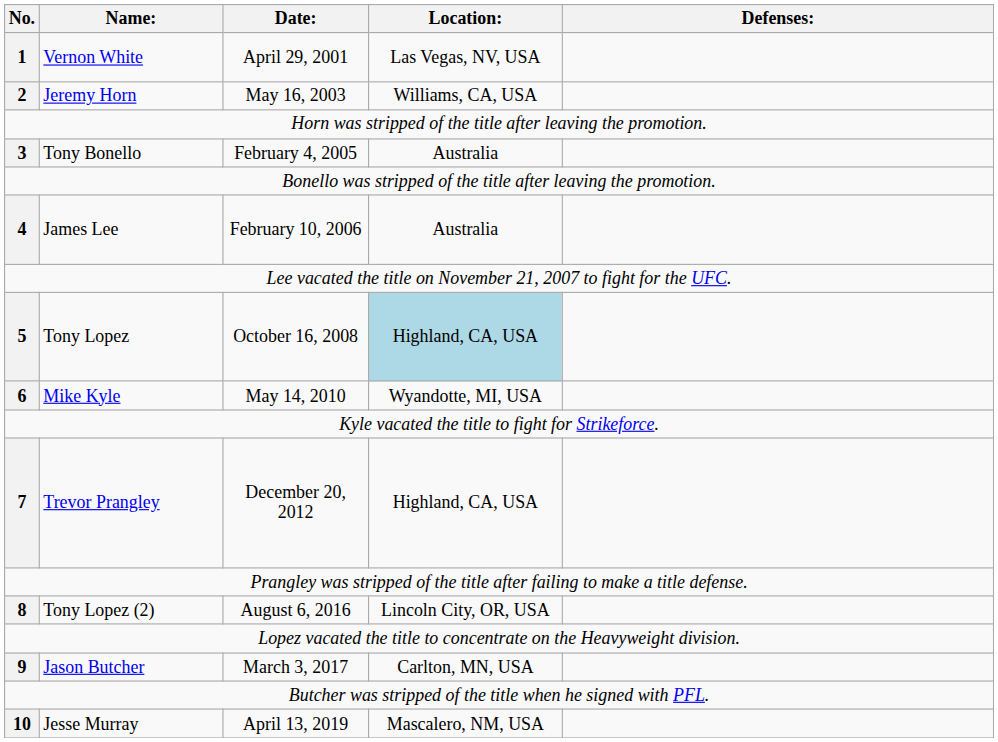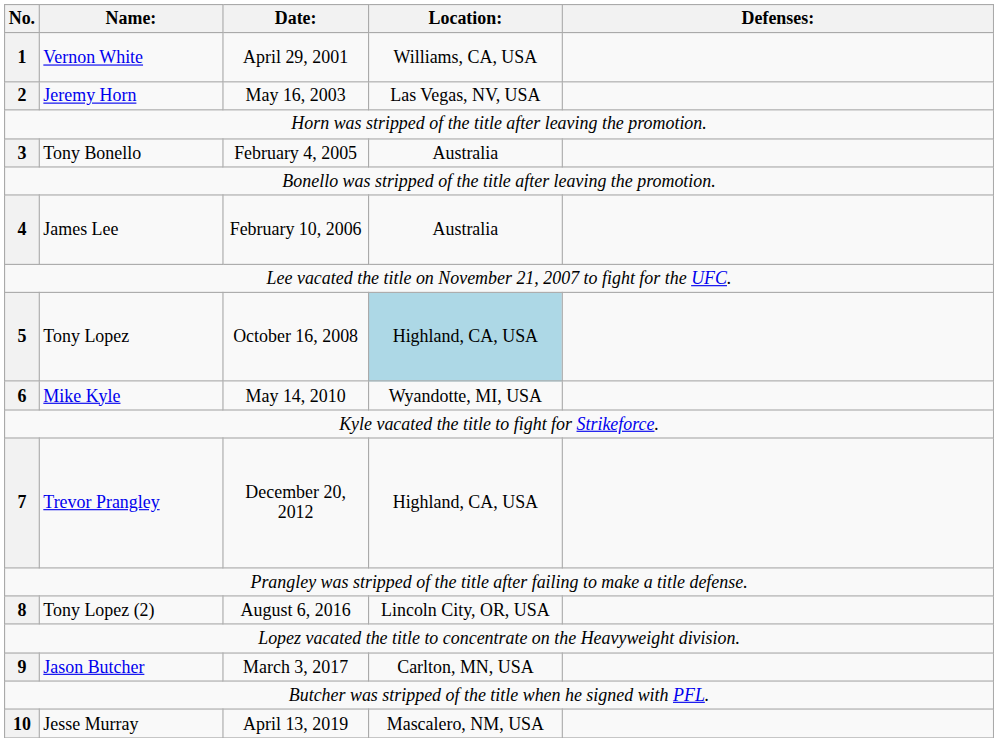(465, 57) Las Vegas, NV, USA -> (465, 57) Williams, CA, USA
(465, 95) Williams, CA, USA -> (465, 95) Las Vegas, NV, USA
